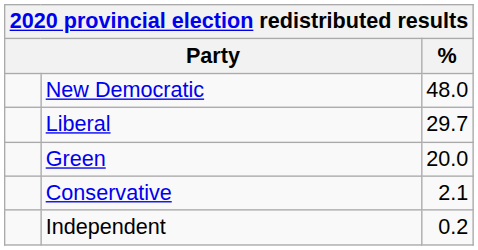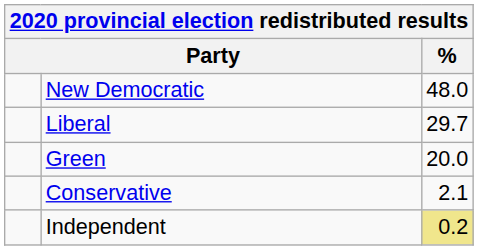(453, 227) no background -> (453, 227) khaki background
